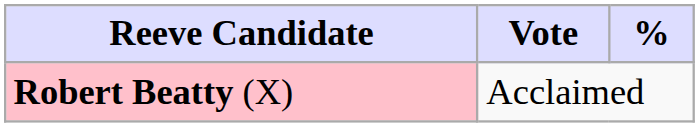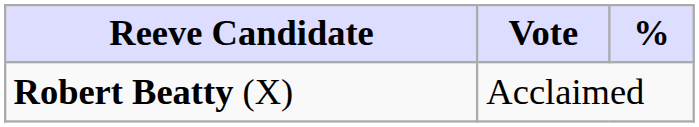(153, 91) pink background -> (153, 91) no background
